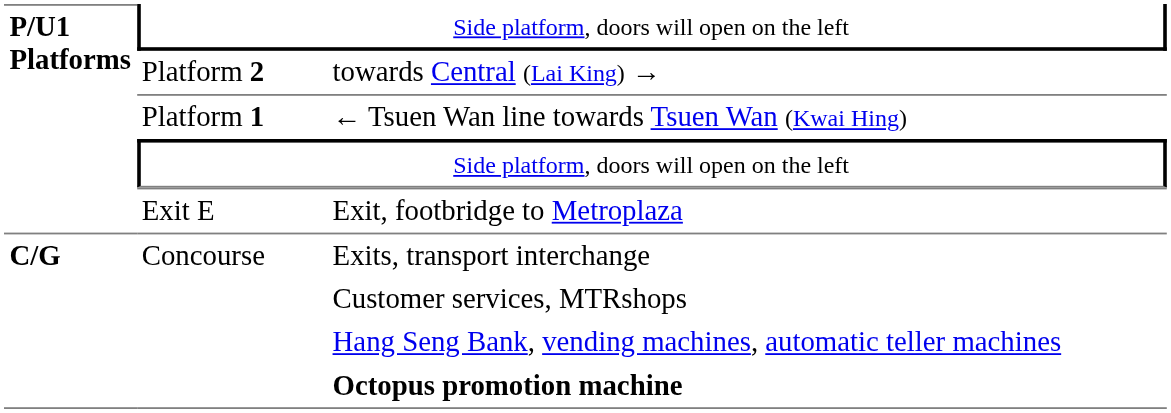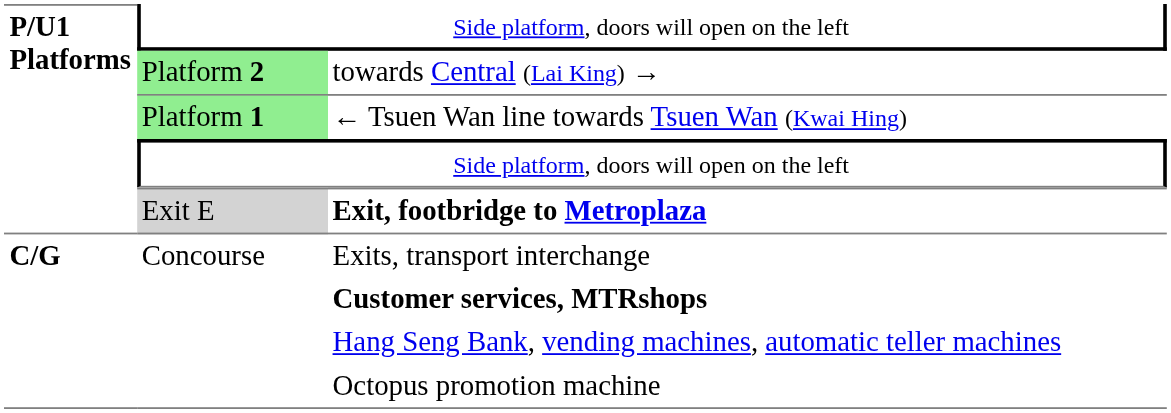(203, 72) no background -> (203, 72) lightgreen background
(203, 116) no background -> (203, 116) lightgreen background
(178, 210) no background -> (178, 210) lightgrey background
(508, 210) normal -> (519, 210) bold
(510, 298) normal -> (520, 298) bold
(508, 385) bold -> (497, 385) normal
